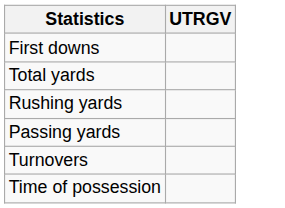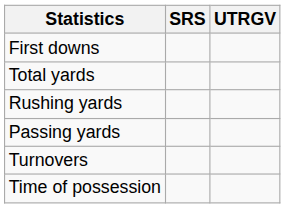+ column: (187, 19)
